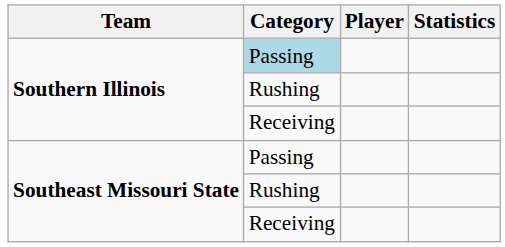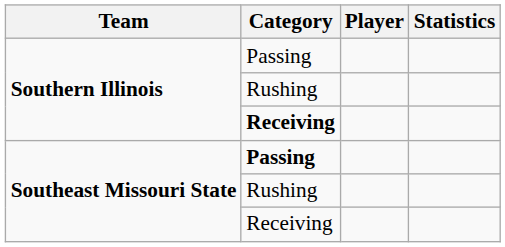(281, 55) lightblue background -> (279, 55) no background
(292, 122) normal -> (291, 122) bold
(281, 156) normal -> (281, 156) bold
